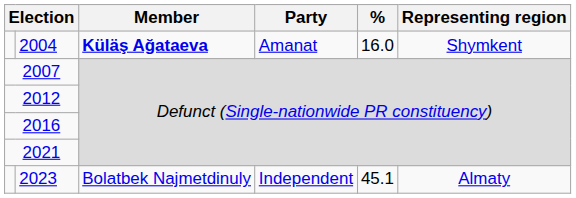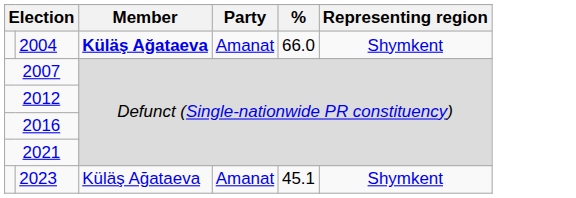(377, 44) 16.0 -> (299, 44) 66.0
(167, 179) Bolatbek Najmetdinuly -> (141, 179) Küläş Ağataeva
(306, 179) Independent -> (245, 179) Amanat
(484, 179) Almaty -> (405, 179) Shymkent
